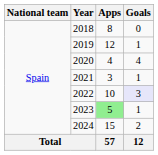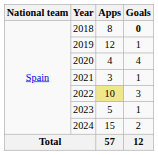(138, 28) normal -> (138, 28) bold
(110, 93) no background -> (110, 93) khaki background
(138, 93) lavender background -> (138, 93) no background
(110, 110) lightgreen background -> (110, 110) no background
